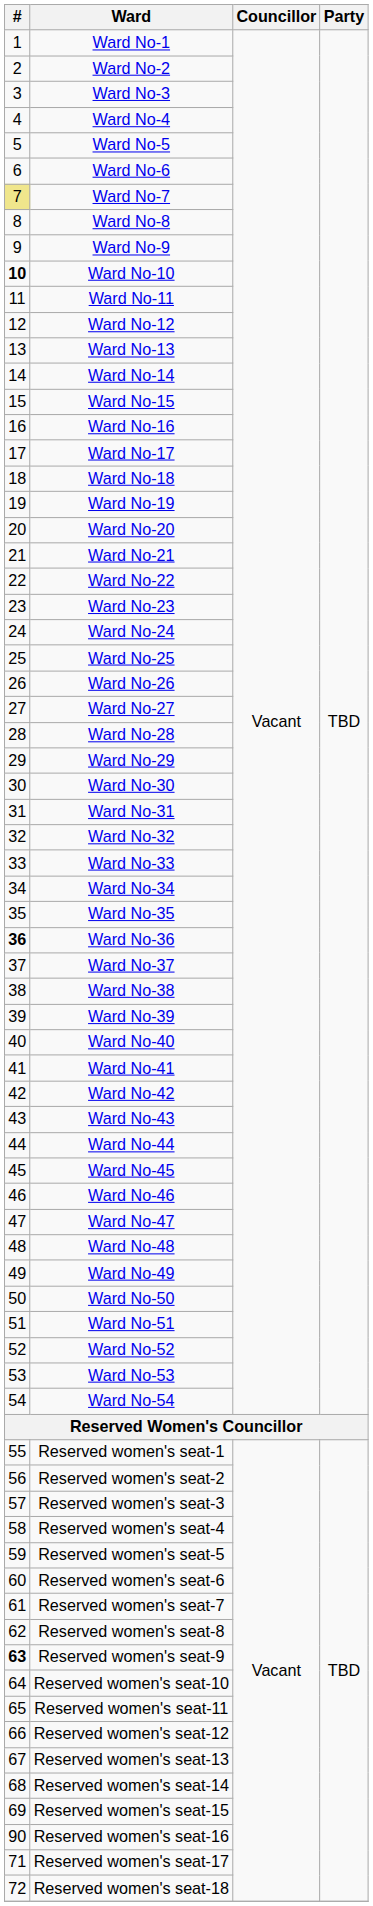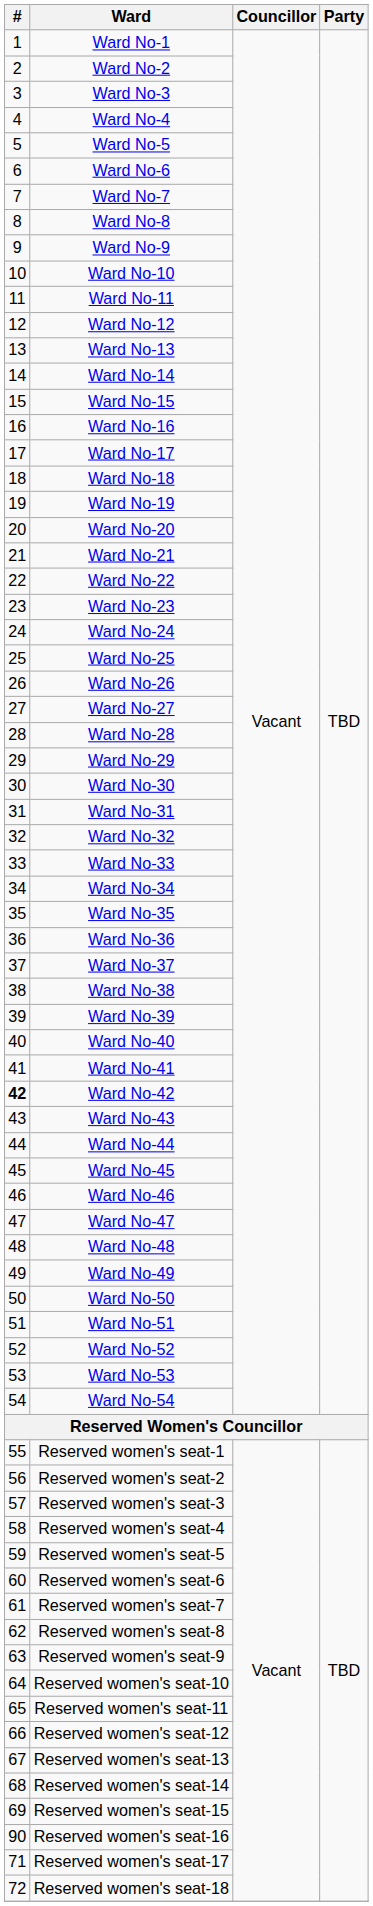(17, 196) khaki background -> (17, 196) no background
(17, 273) bold -> (17, 273) normal
(17, 939) bold -> (17, 939) normal
(17, 1093) normal -> (17, 1093) bold
(17, 1657) bold -> (17, 1657) normal
